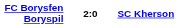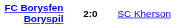(146, 13) bold -> (144, 13) normal
